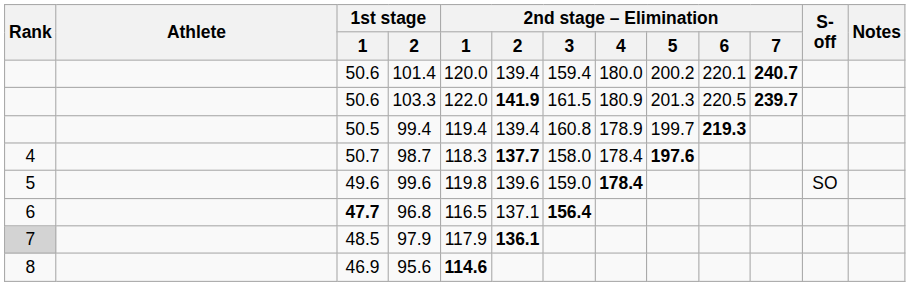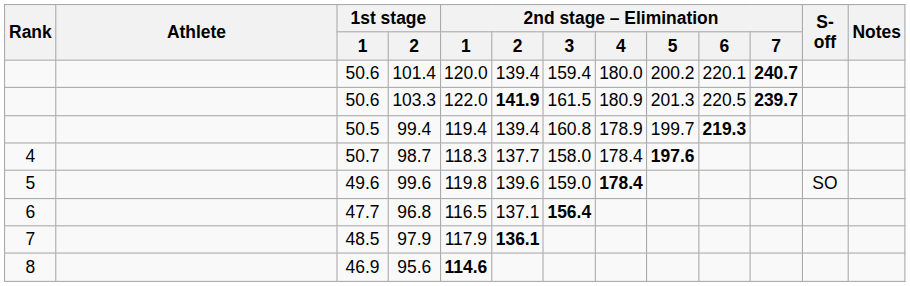(518, 156) bold -> (518, 156) normal
(363, 211) bold -> (363, 211) normal
(30, 239) lightgrey background -> (30, 239) no background
